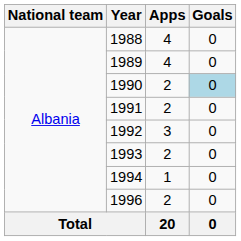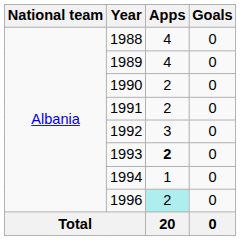(212, 85) lightblue background -> (212, 85) no background
(167, 154) normal -> (167, 154) bold
(167, 200) no background -> (167, 200) paleturquoise background
